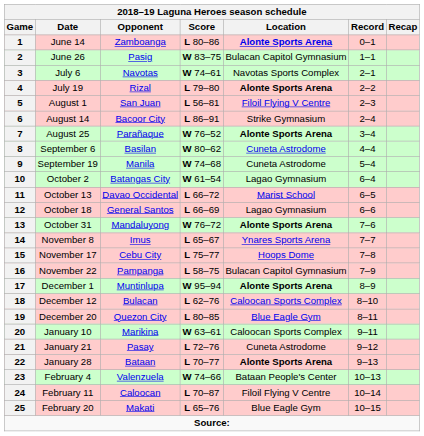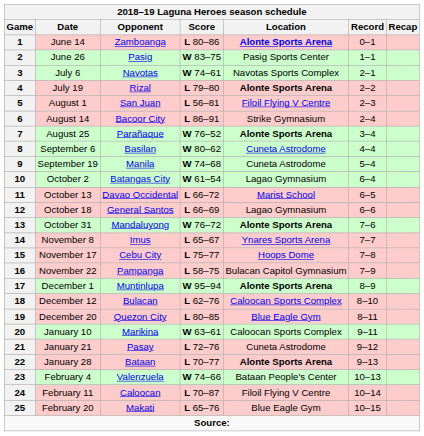(286, 57) Bulacan Capitol Gymnasium -> (286, 57) Pasig Sports Center
